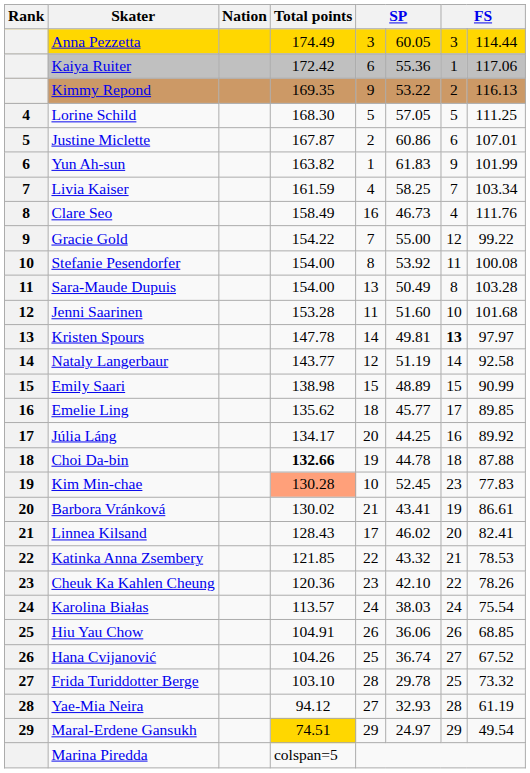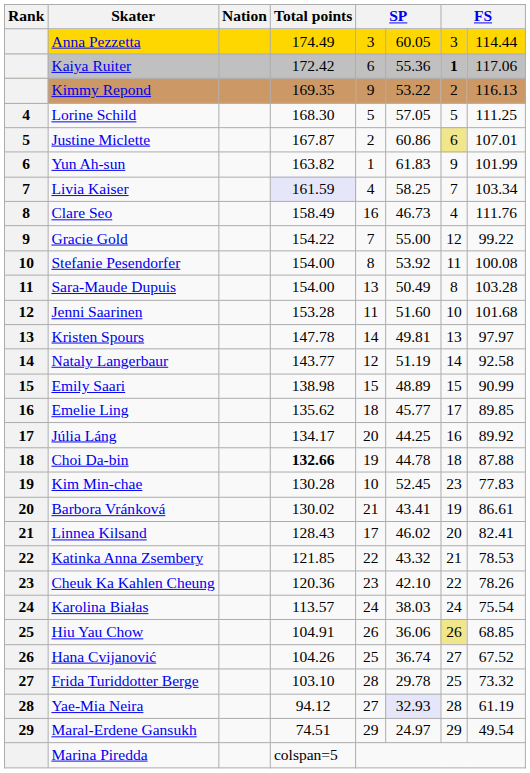(454, 66) normal -> (454, 66) bold
(454, 139) no background -> (454, 139) khaki background
(313, 189) no background -> (313, 189) lavender background
(454, 336) bold -> (454, 336) normal
(313, 484) lightsalmon background -> (313, 484) no background
(454, 632) no background -> (454, 632) khaki background
(413, 705) no background -> (413, 705) lavender background
(313, 730) gold background -> (313, 730) no background
